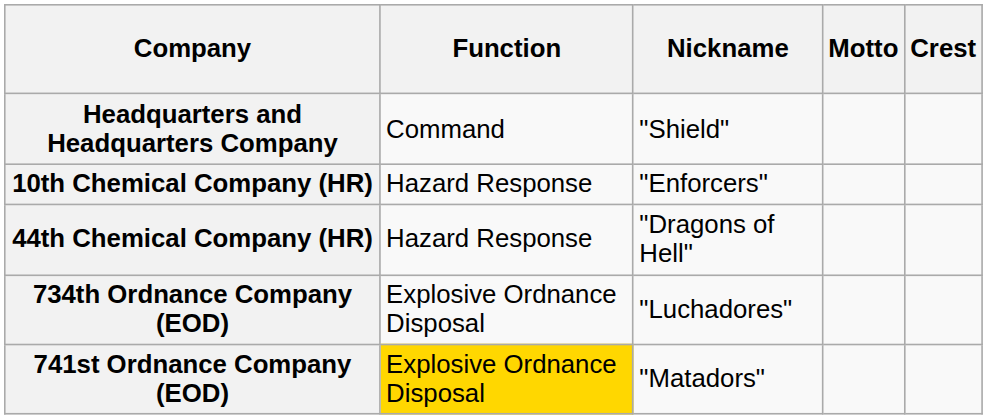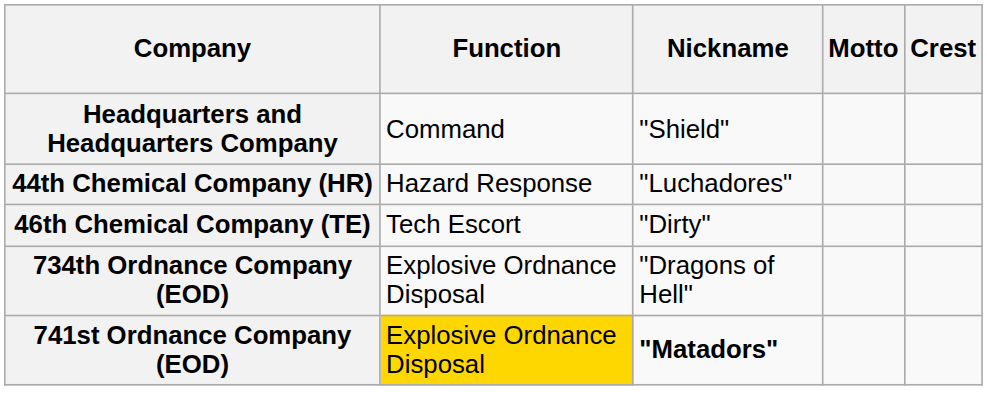- row: (192, 183)
(707, 239) "Dragons of Hell" -> (716, 183) "Luchadores"
+ row: (192, 224)
(716, 309) "Luchadores" -> (707, 280) "Dragons of Hell"
(702, 378) normal -> (709, 349) bold
